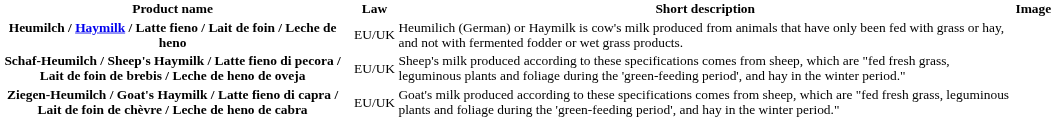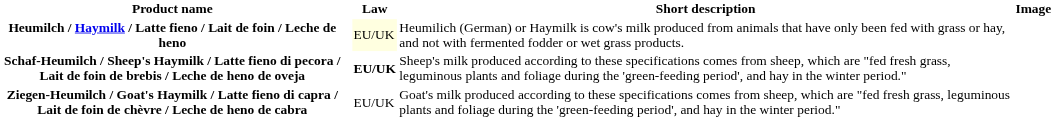(375, 35) no background -> (374, 35) lightyellow background
(375, 68) normal -> (375, 68) bold
